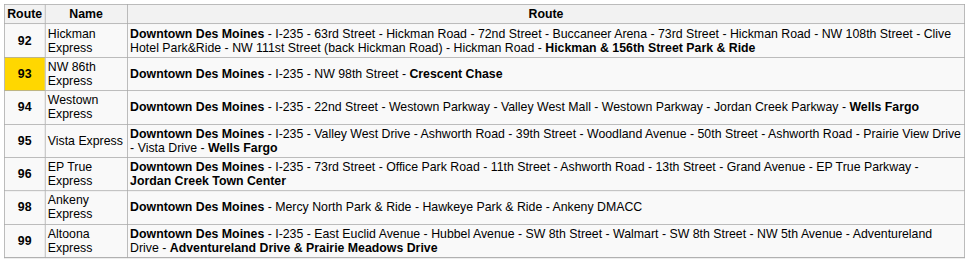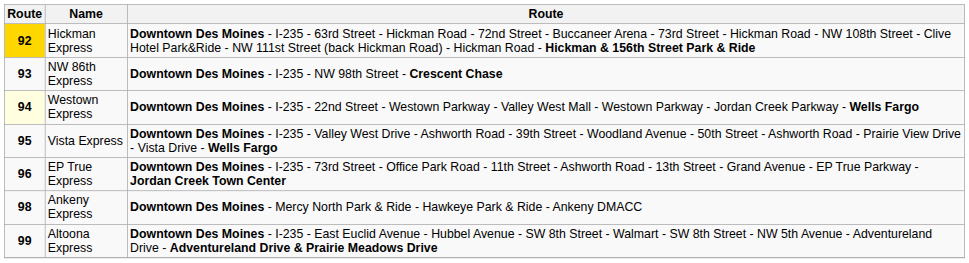(25, 40) no background -> (25, 40) gold background
(25, 74) gold background -> (25, 74) no background
(25, 107) no background -> (25, 107) lightyellow background
